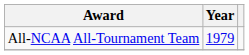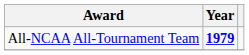(220, 38) normal -> (220, 38) bold
